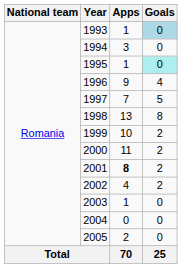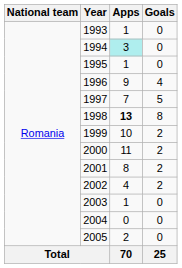(160, 30) lightblue background -> (160, 30) no background
(126, 47) no background -> (126, 47) paleturquoise background
(160, 64) paleturquoise background -> (160, 64) no background
(126, 116) normal -> (126, 116) bold
(126, 168) bold -> (126, 168) normal
